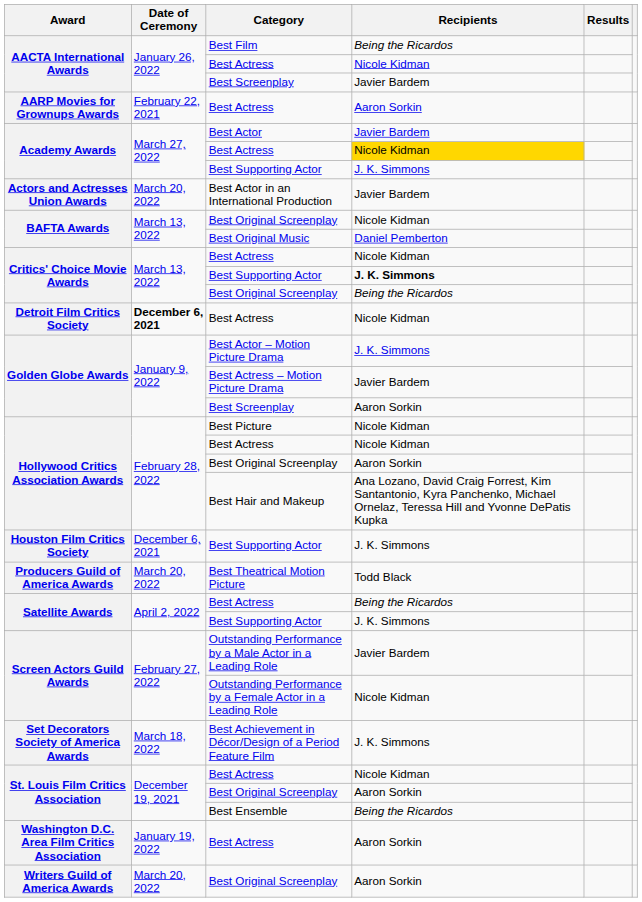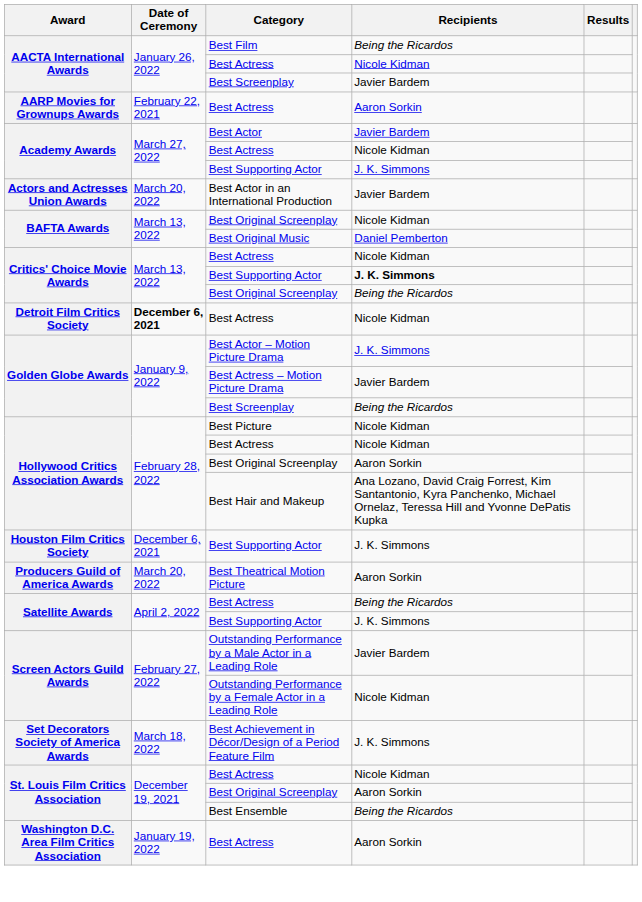(392, 151) gold background -> (392, 151) no background
(388, 407) Aaron Sorkin -> (404, 407) Being the Ricardos
(383, 577) Todd Black -> (388, 577) Aaron Sorkin
- row: (68, 881)
